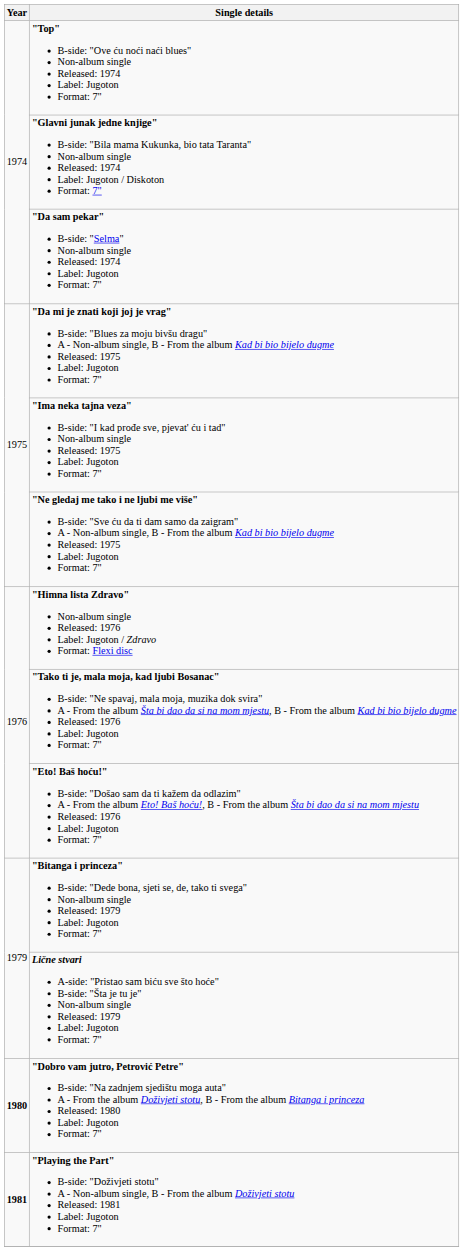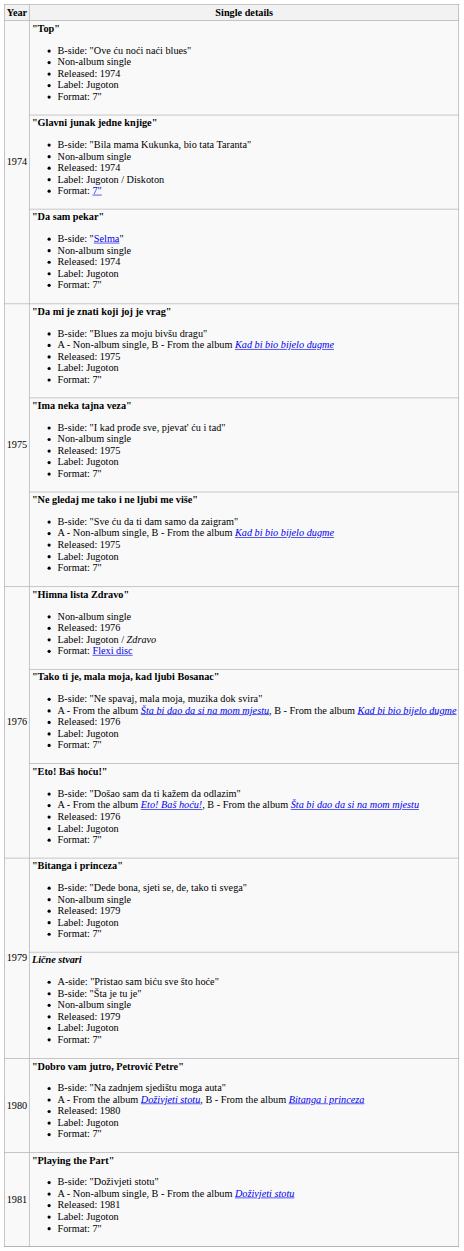(17, 1105) bold -> (17, 1105) normal
(17, 1199) bold -> (17, 1199) normal
